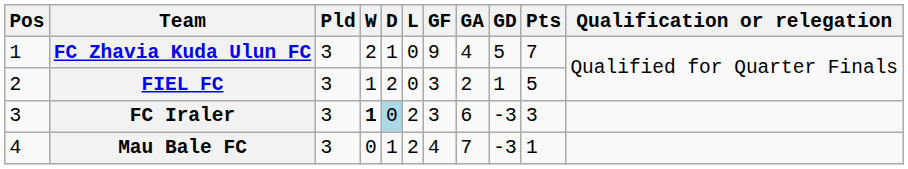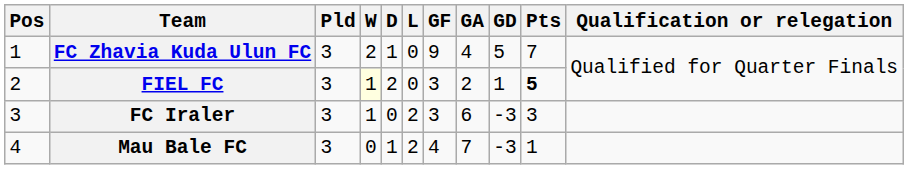(371, 84) no background -> (371, 84) lightyellow background
(532, 84) normal -> (532, 84) bold
(371, 116) bold -> (371, 116) normal
(392, 116) lightblue background -> (392, 116) no background
